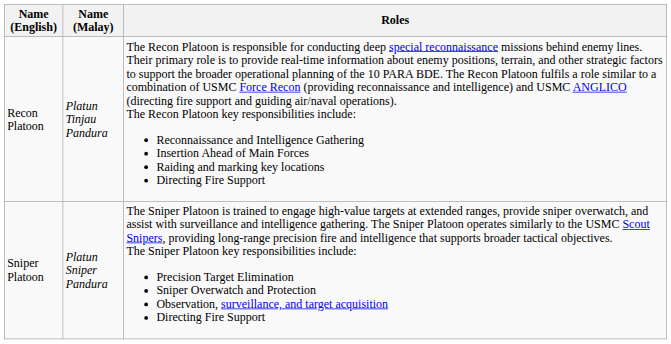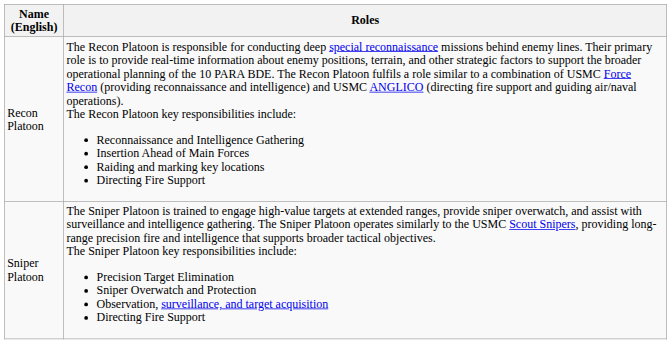- column: (93, 20)
